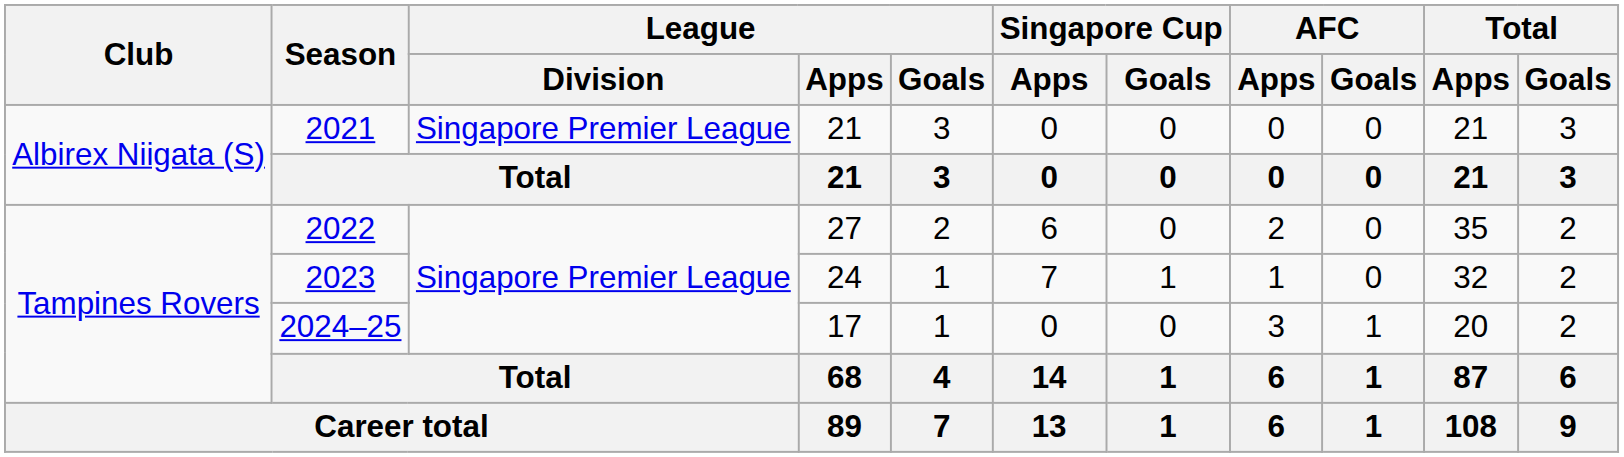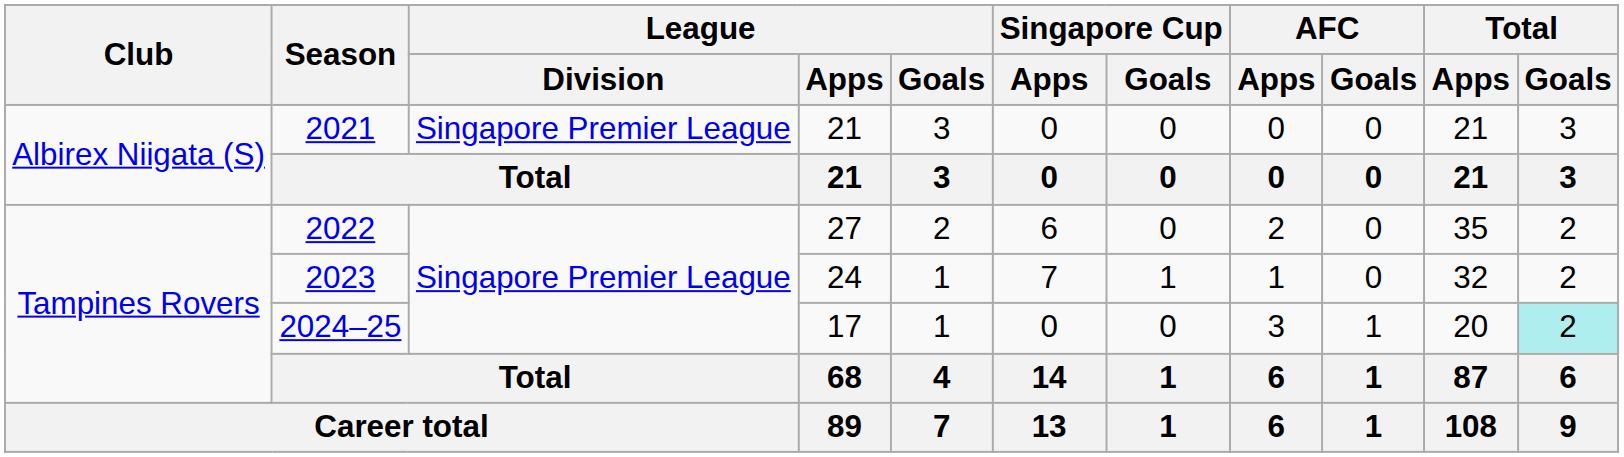(1568, 327) no background -> (1568, 327) paleturquoise background
